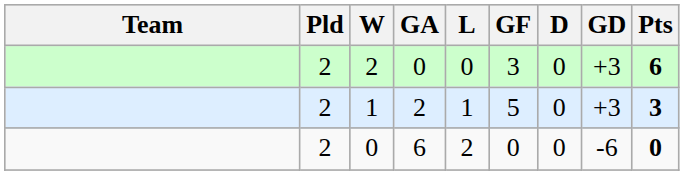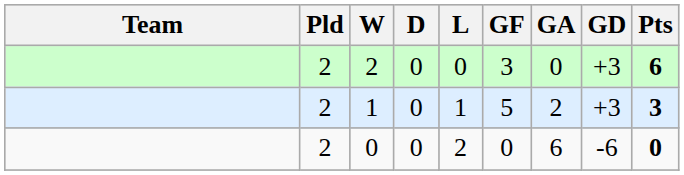columns swapped: (559, 25) <-> (419, 25)
